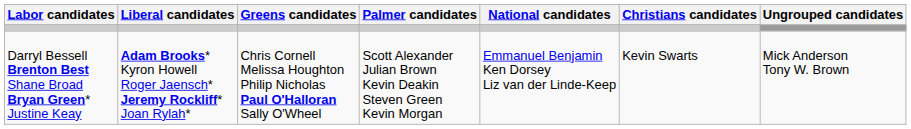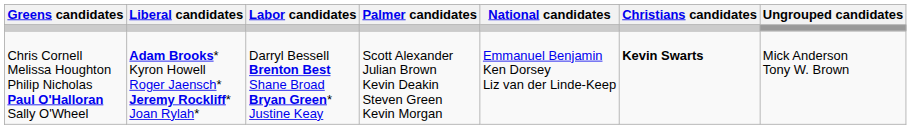columns swapped: (61, 14) <-> (298, 14)
(660, 55) normal -> (663, 55) bold
